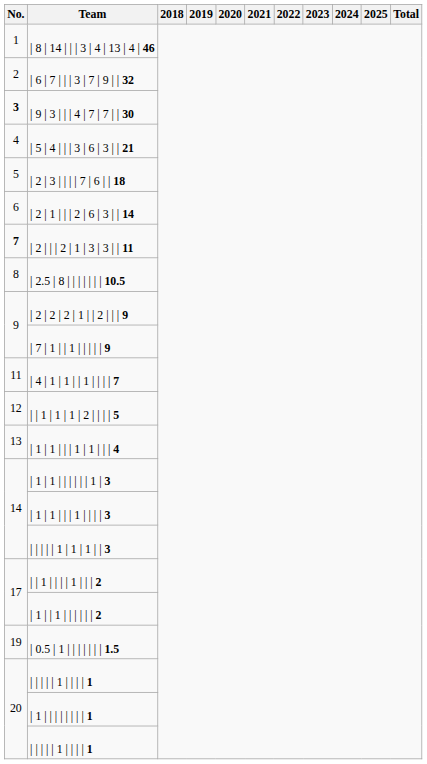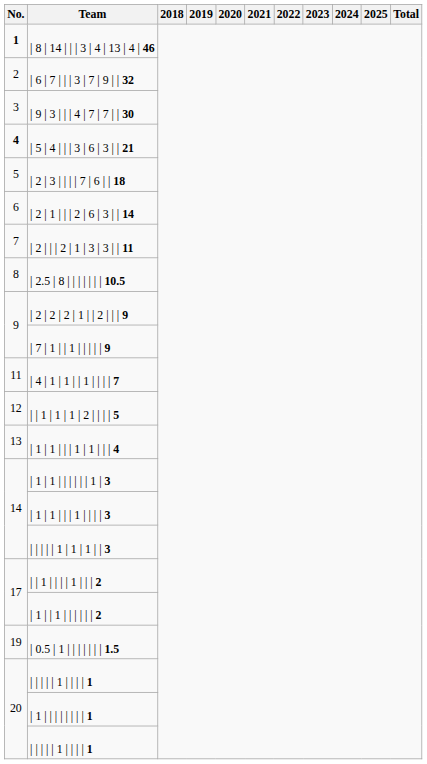(16, 41) normal -> (16, 41) bold
(16, 107) bold -> (16, 107) normal
(16, 141) normal -> (16, 141) bold
(16, 241) bold -> (16, 241) normal
